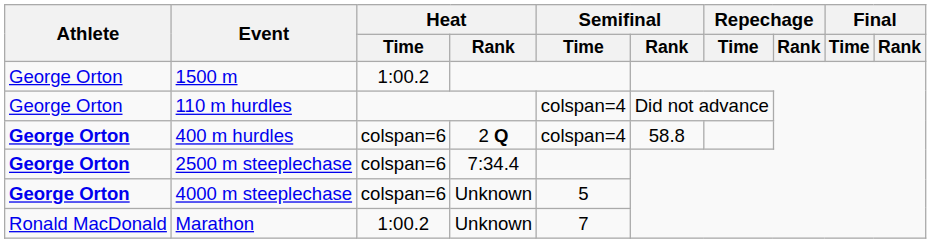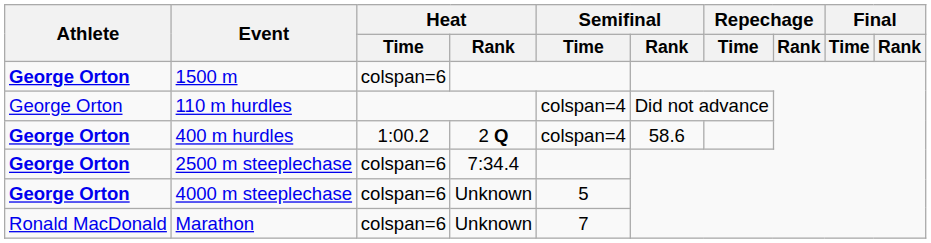(66, 77) normal -> (69, 77) bold
(403, 77) 1:00.2 -> (403, 77) colspan=6
(403, 135) colspan=6 -> (403, 135) 1:00.2
(667, 135) 58.8 -> (667, 135) 58.6
(403, 223) 1:00.2 -> (403, 223) colspan=6
